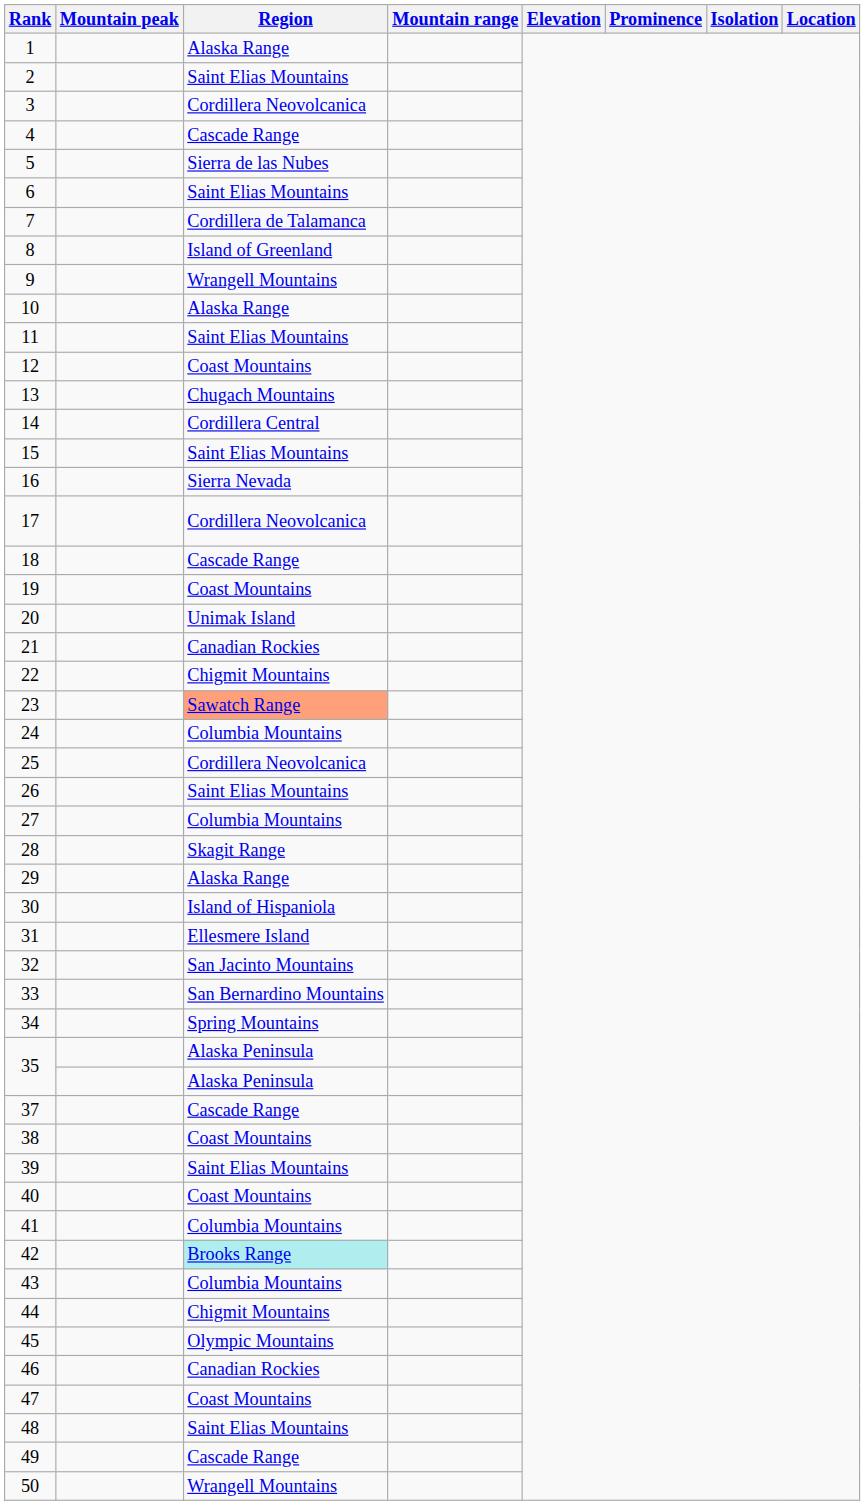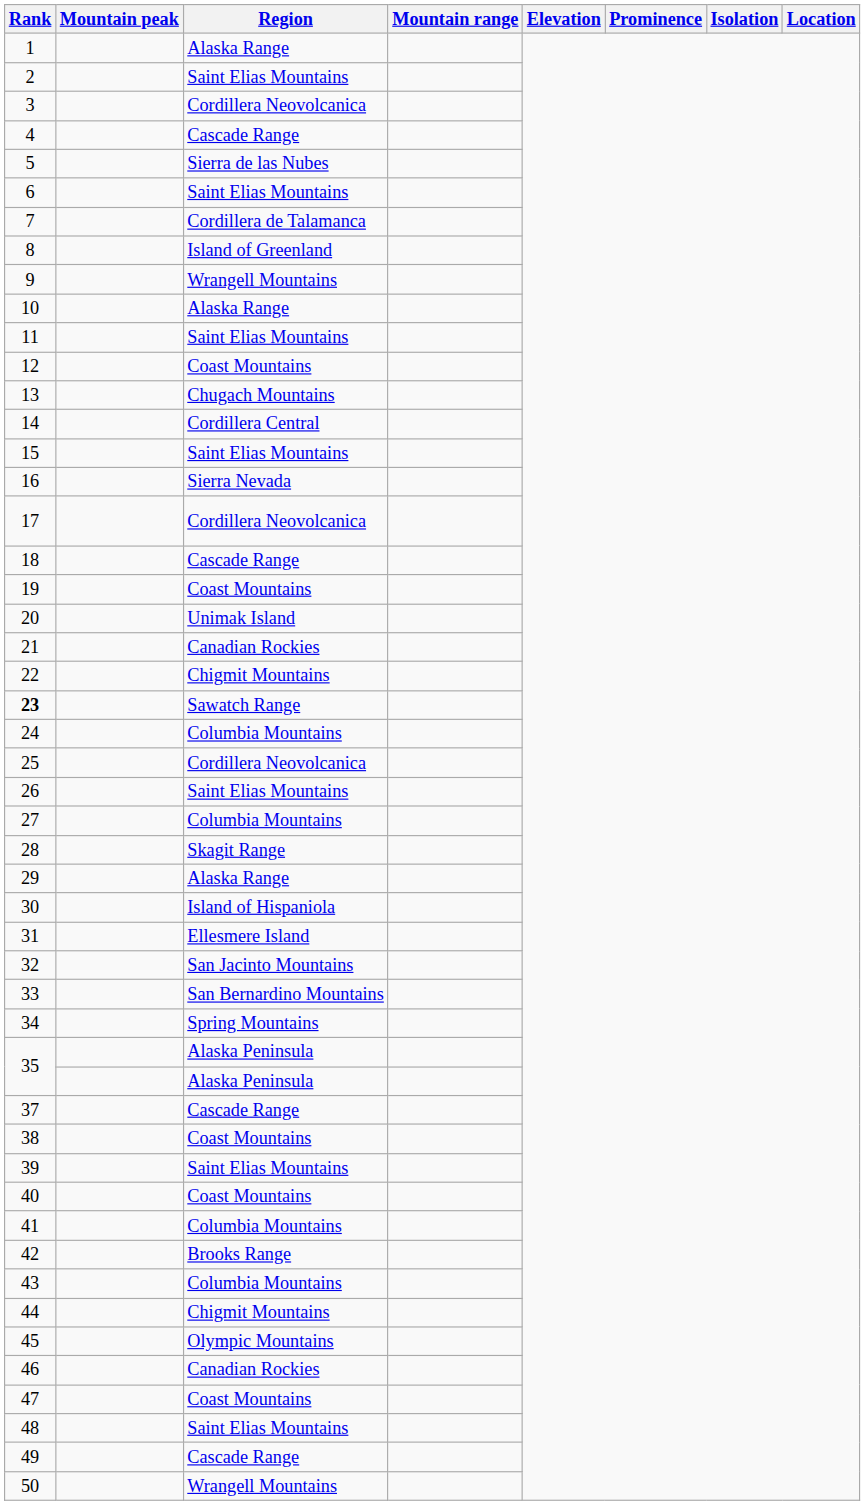(30, 704) normal -> (30, 704) bold
(244, 704) lightsalmon background -> (244, 704) no background
(239, 1254) paleturquoise background -> (239, 1254) no background
